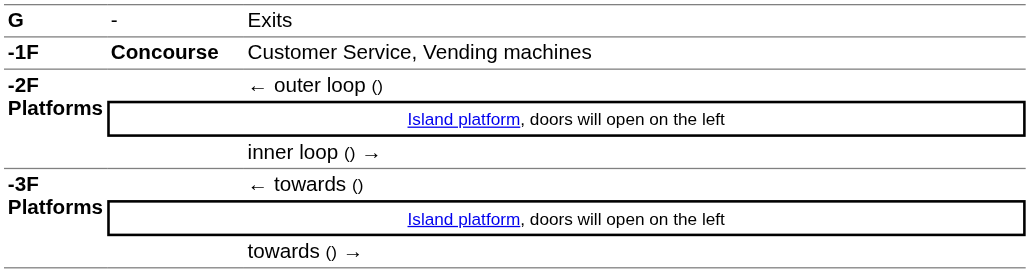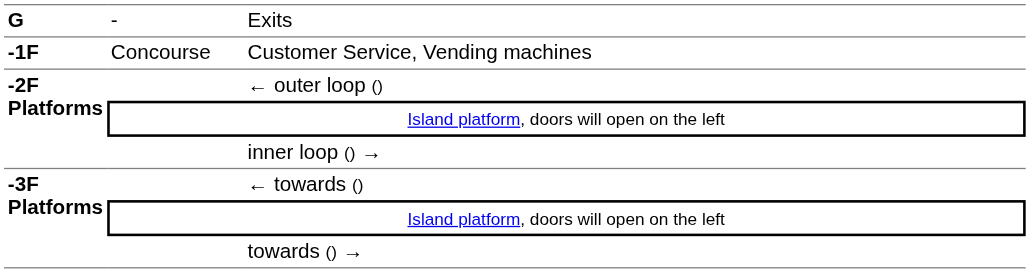(165, 52) bold -> (161, 52) normal
